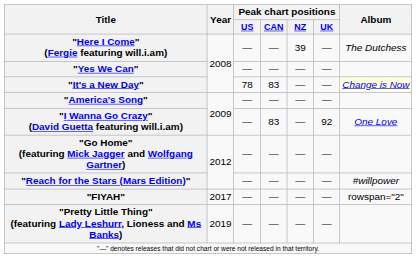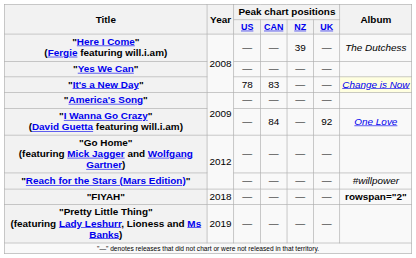(274, 121) 83 -> (274, 121) 84
(221, 196) 2017 -> (221, 196) 2018
(376, 196) normal -> (376, 196) bold
